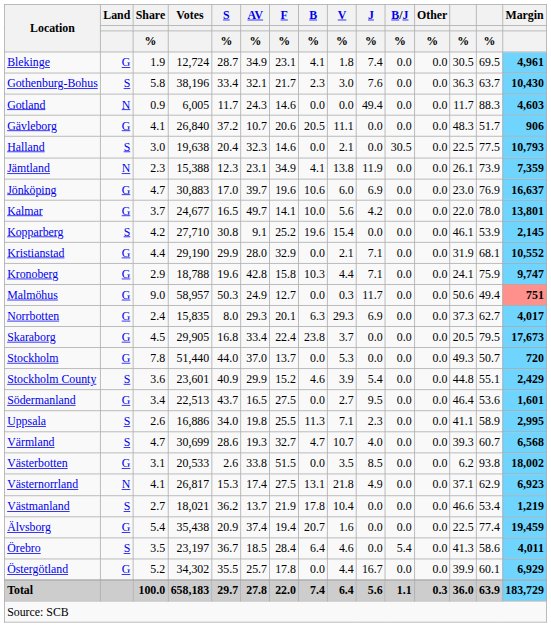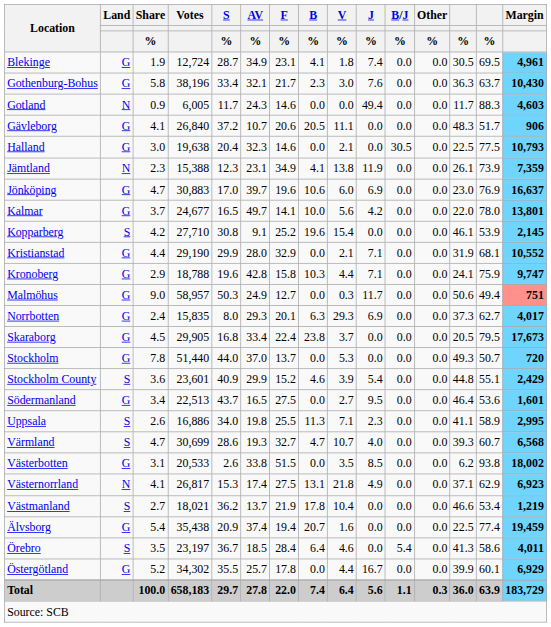(127, 84) S -> (126, 84) G
(127, 147) S -> (126, 147) G
